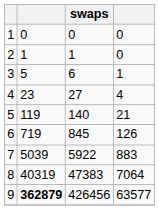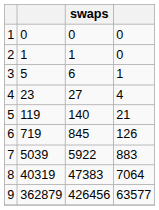(41, 194) bold -> (41, 194) normal
